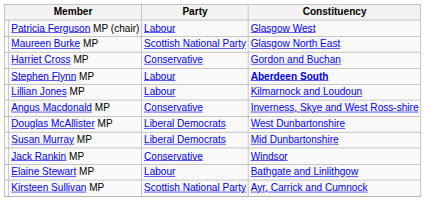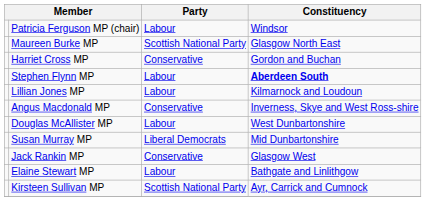(283, 28) Glasgow West -> (269, 28) Windsor
(185, 124) Liberal Democrats -> (160, 124) Labour
(269, 156) Windsor -> (283, 156) Glasgow West
